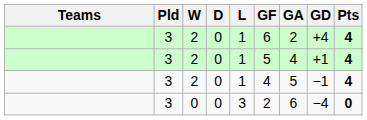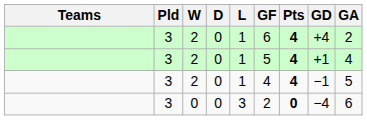columns swapped: (293, 15) <-> (348, 15)
